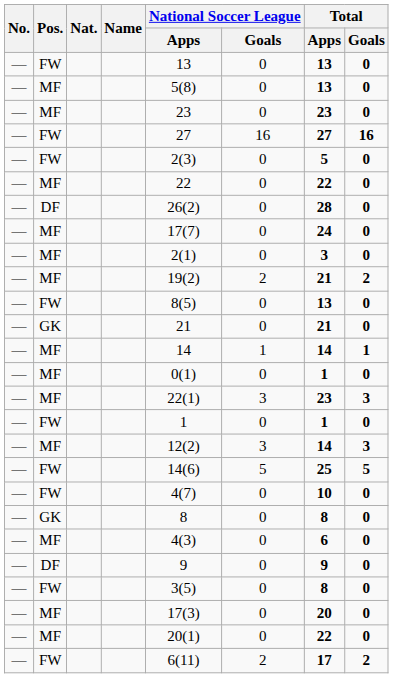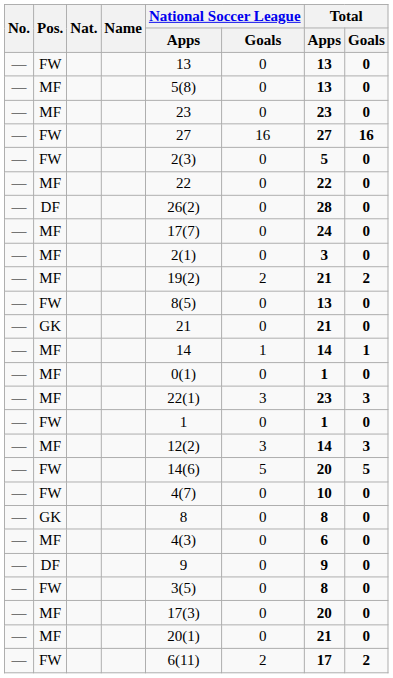(324, 469) 25 -> (324, 469) 20
(324, 636) 22 -> (324, 636) 21
